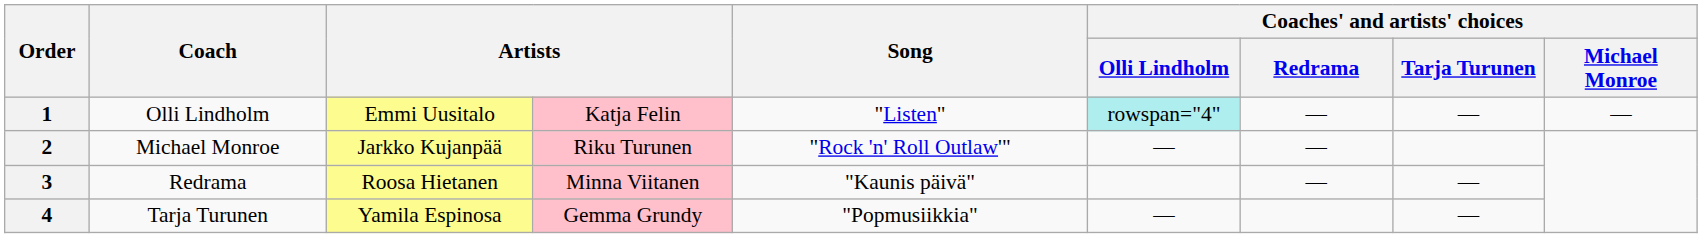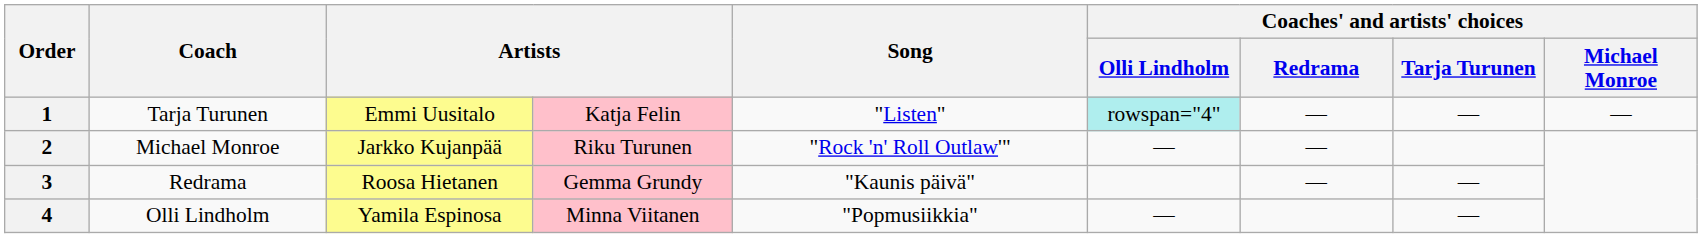(208, 113) Olli Lindholm -> (208, 113) Tarja Turunen
(633, 181) Minna Viitanen -> (633, 181) Gemma Grundy
(208, 215) Tarja Turunen -> (208, 215) Olli Lindholm
(633, 215) Gemma Grundy -> (633, 215) Minna Viitanen
